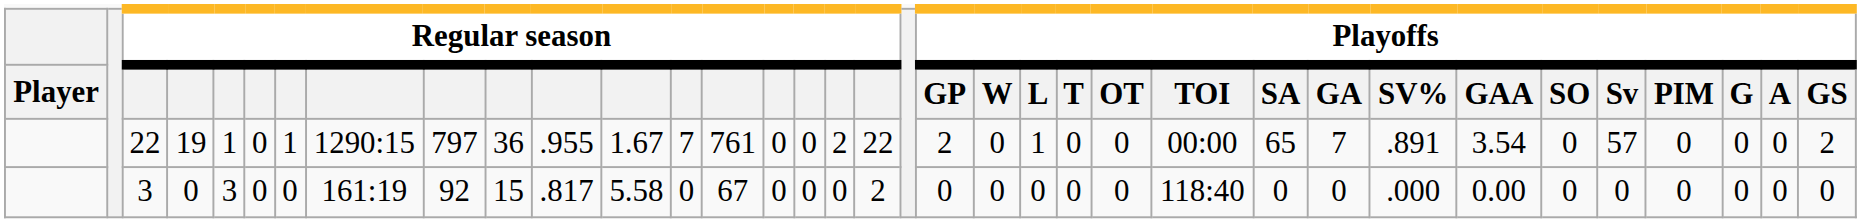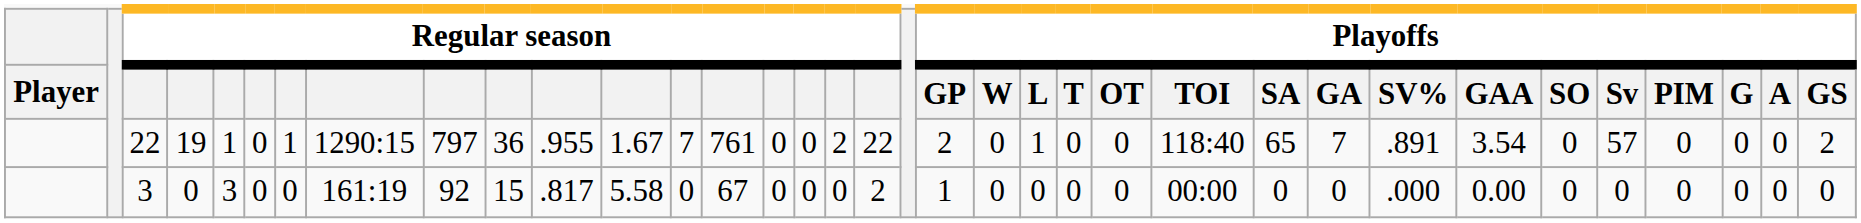(1202, 142) 00:00 -> (1202, 142) 118:40
(945, 191) 0 -> (945, 191) 1
(1202, 191) 118:40 -> (1202, 191) 00:00
